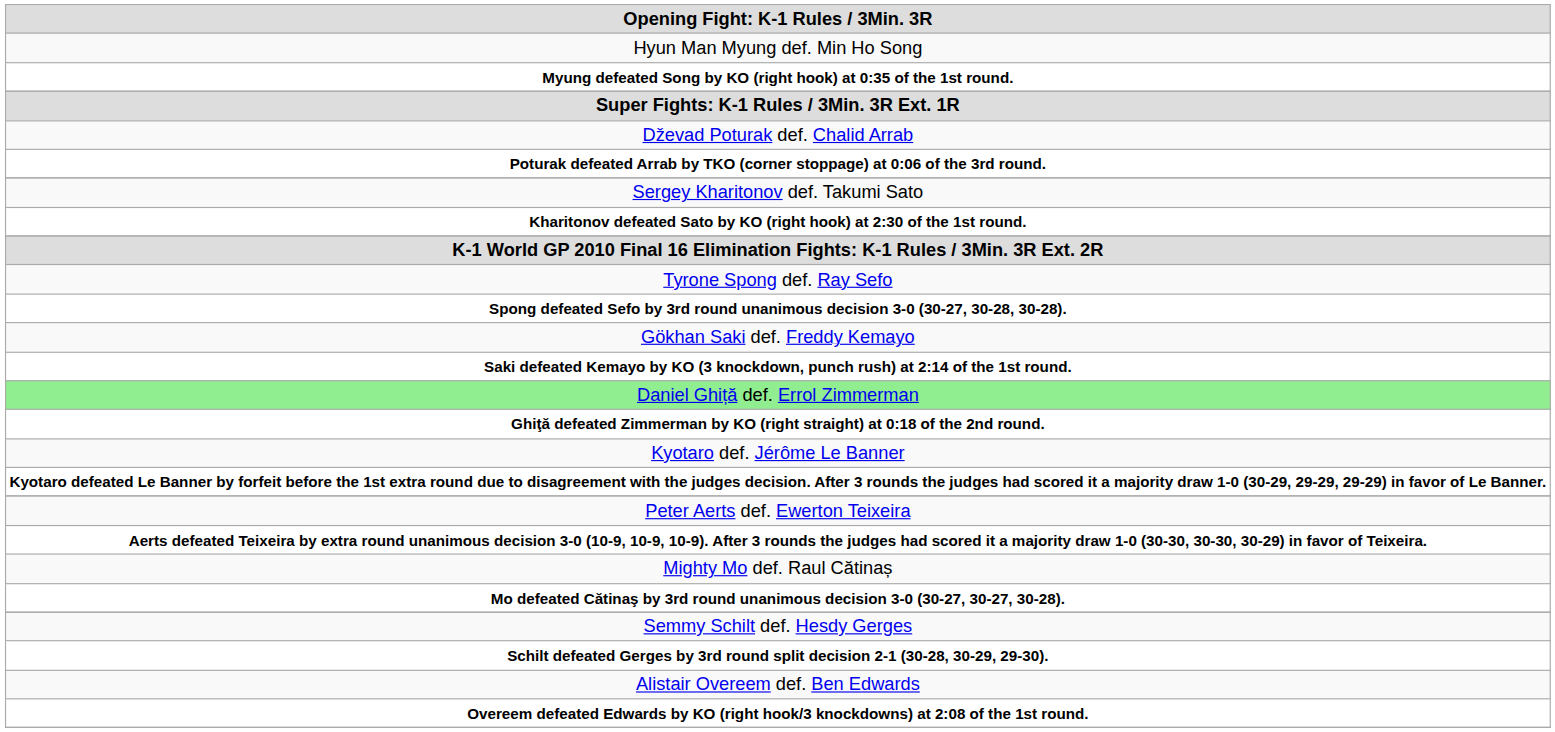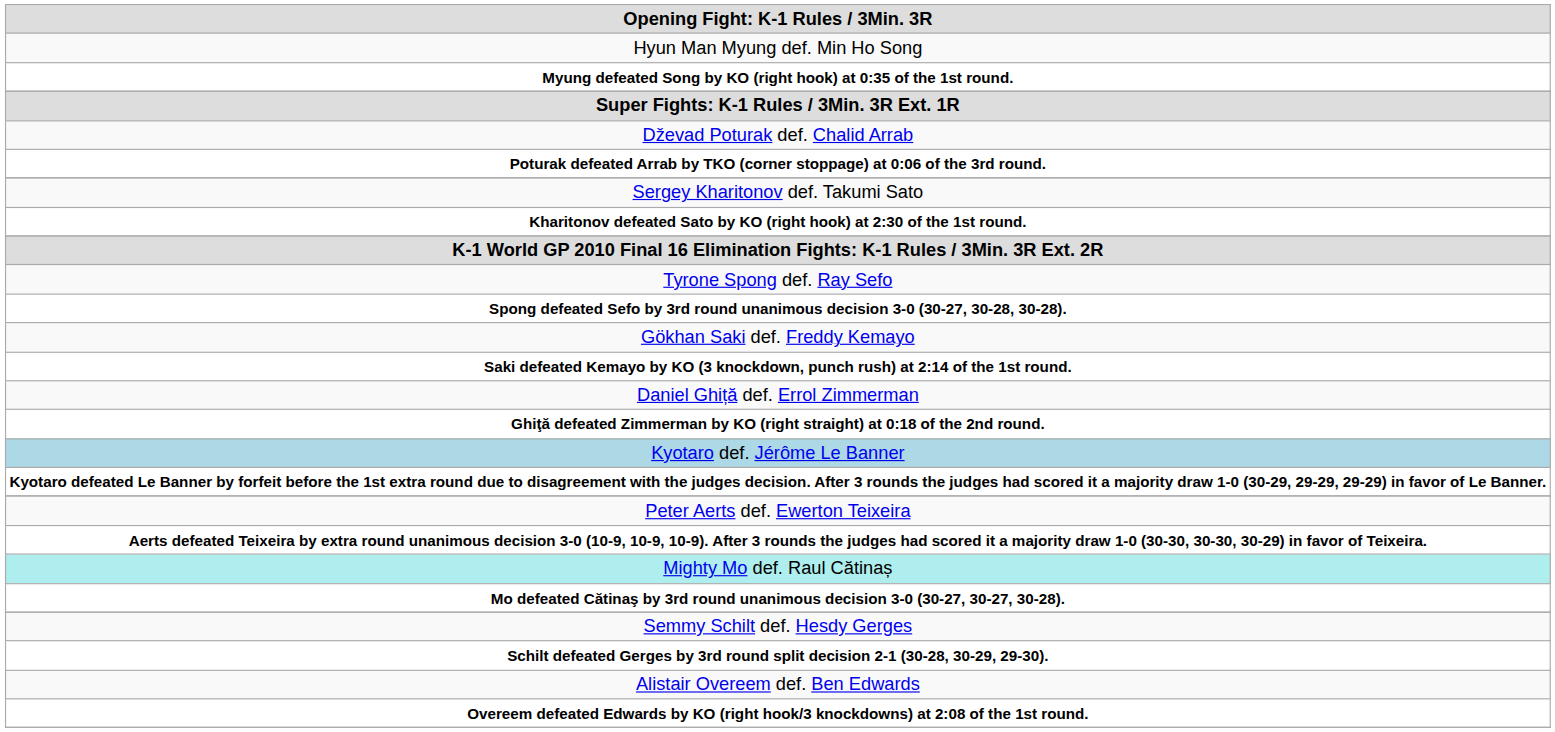(778, 395) lightgreen background -> (778, 395) no background
(778, 452) no background -> (778, 452) lightblue background
(778, 568) no background -> (778, 568) paleturquoise background
